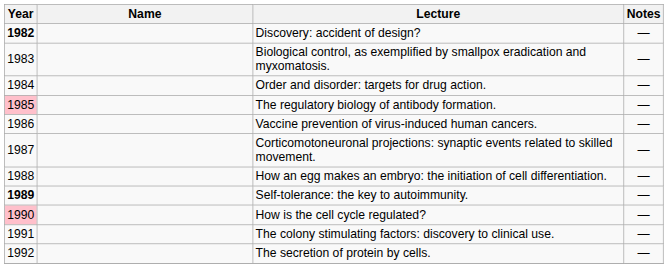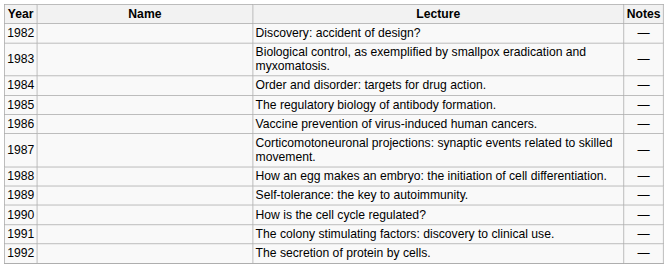(21, 33) bold -> (21, 33) normal
(21, 104) pink background -> (21, 104) no background
(21, 195) bold -> (21, 195) normal
(21, 215) pink background -> (21, 215) no background
